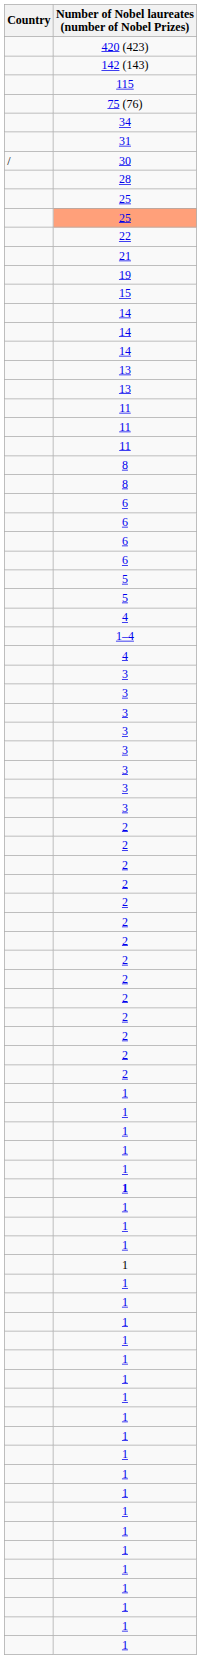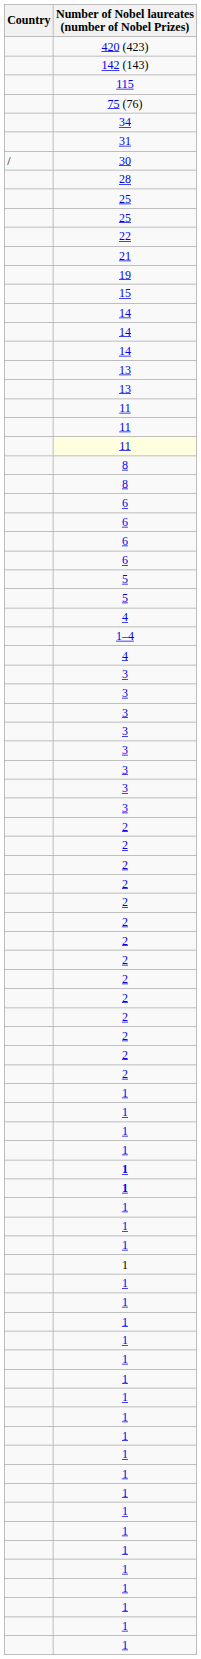(125, 217) lightsalmon background -> (125, 217) no background
(125, 446) no background -> (125, 446) lightyellow background
(125, 1169) normal -> (125, 1169) bold
